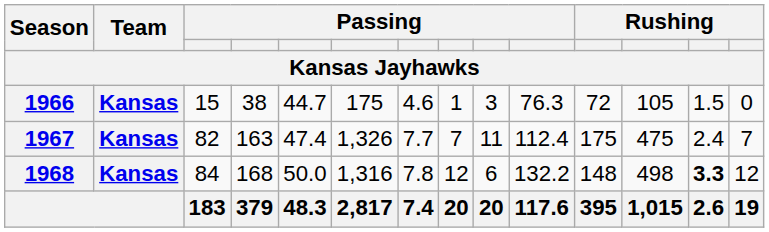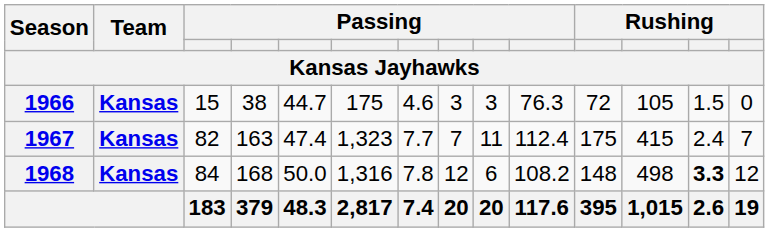(456, 102) 1 -> (456, 102) 3
(365, 138) 1,326 -> (365, 138) 1,323
(655, 138) 475 -> (655, 138) 415
(542, 173) 132.2 -> (542, 173) 108.2
